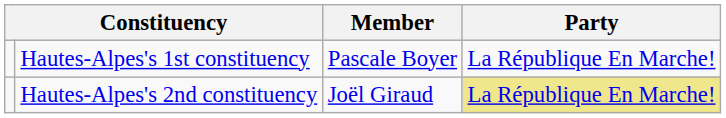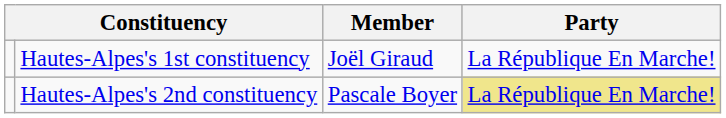(392, 58) Pascale Boyer -> (380, 58) Joël Giraud
(380, 94) Joël Giraud -> (392, 94) Pascale Boyer
